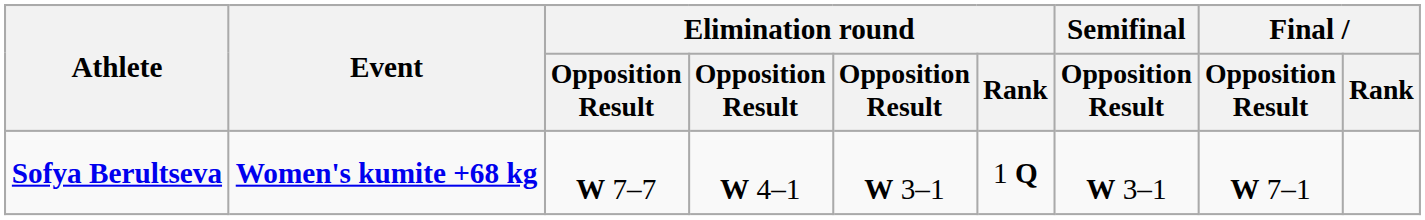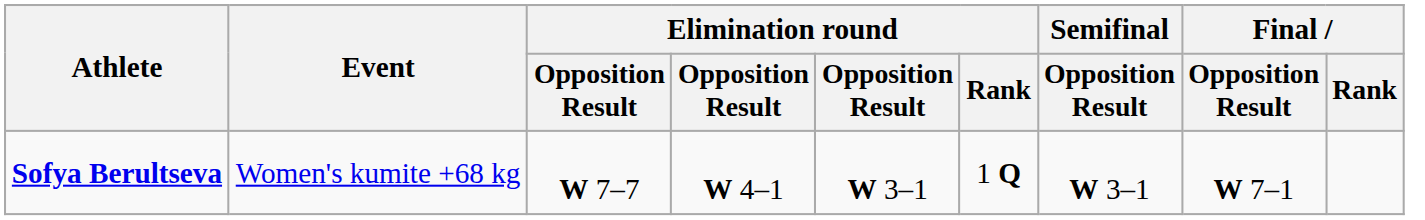(386, 172) bold -> (378, 172) normal
